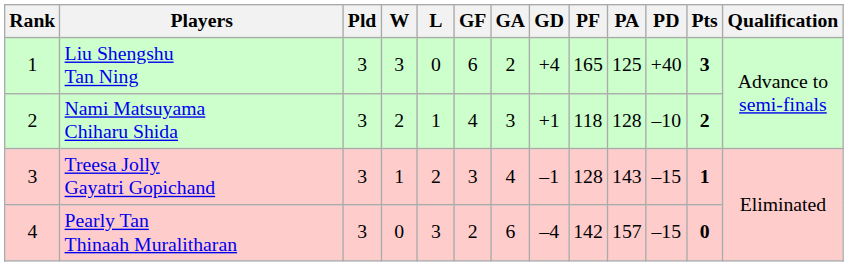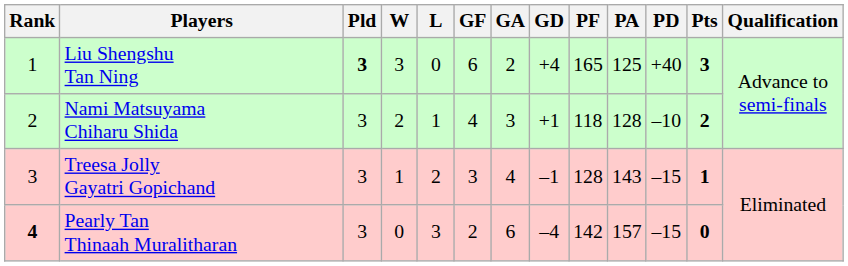(362, 65) normal -> (362, 65) bold
(32, 232) normal -> (32, 232) bold
